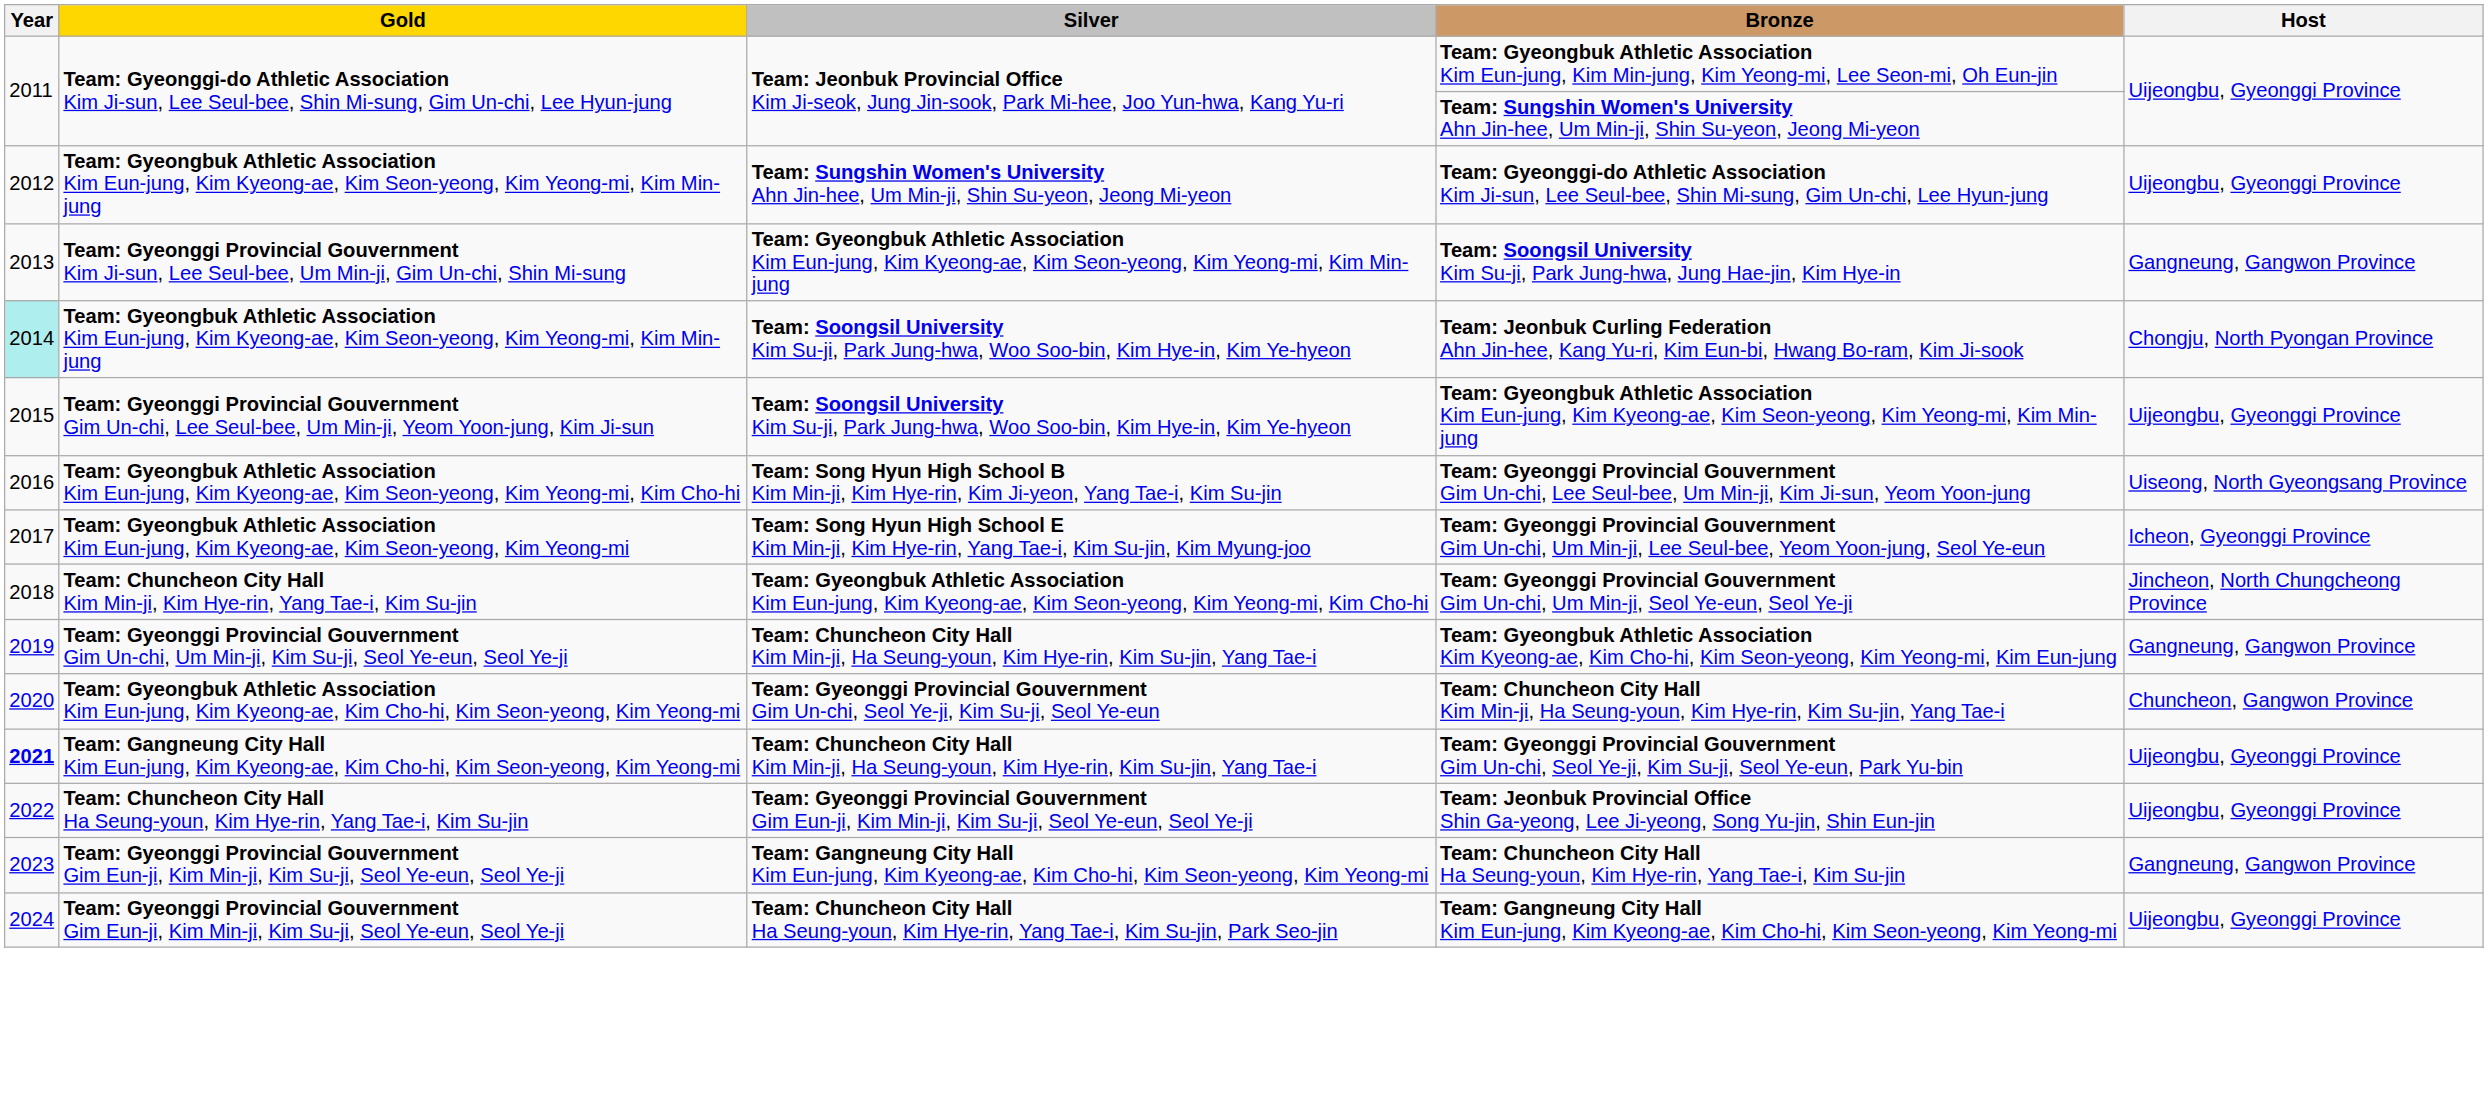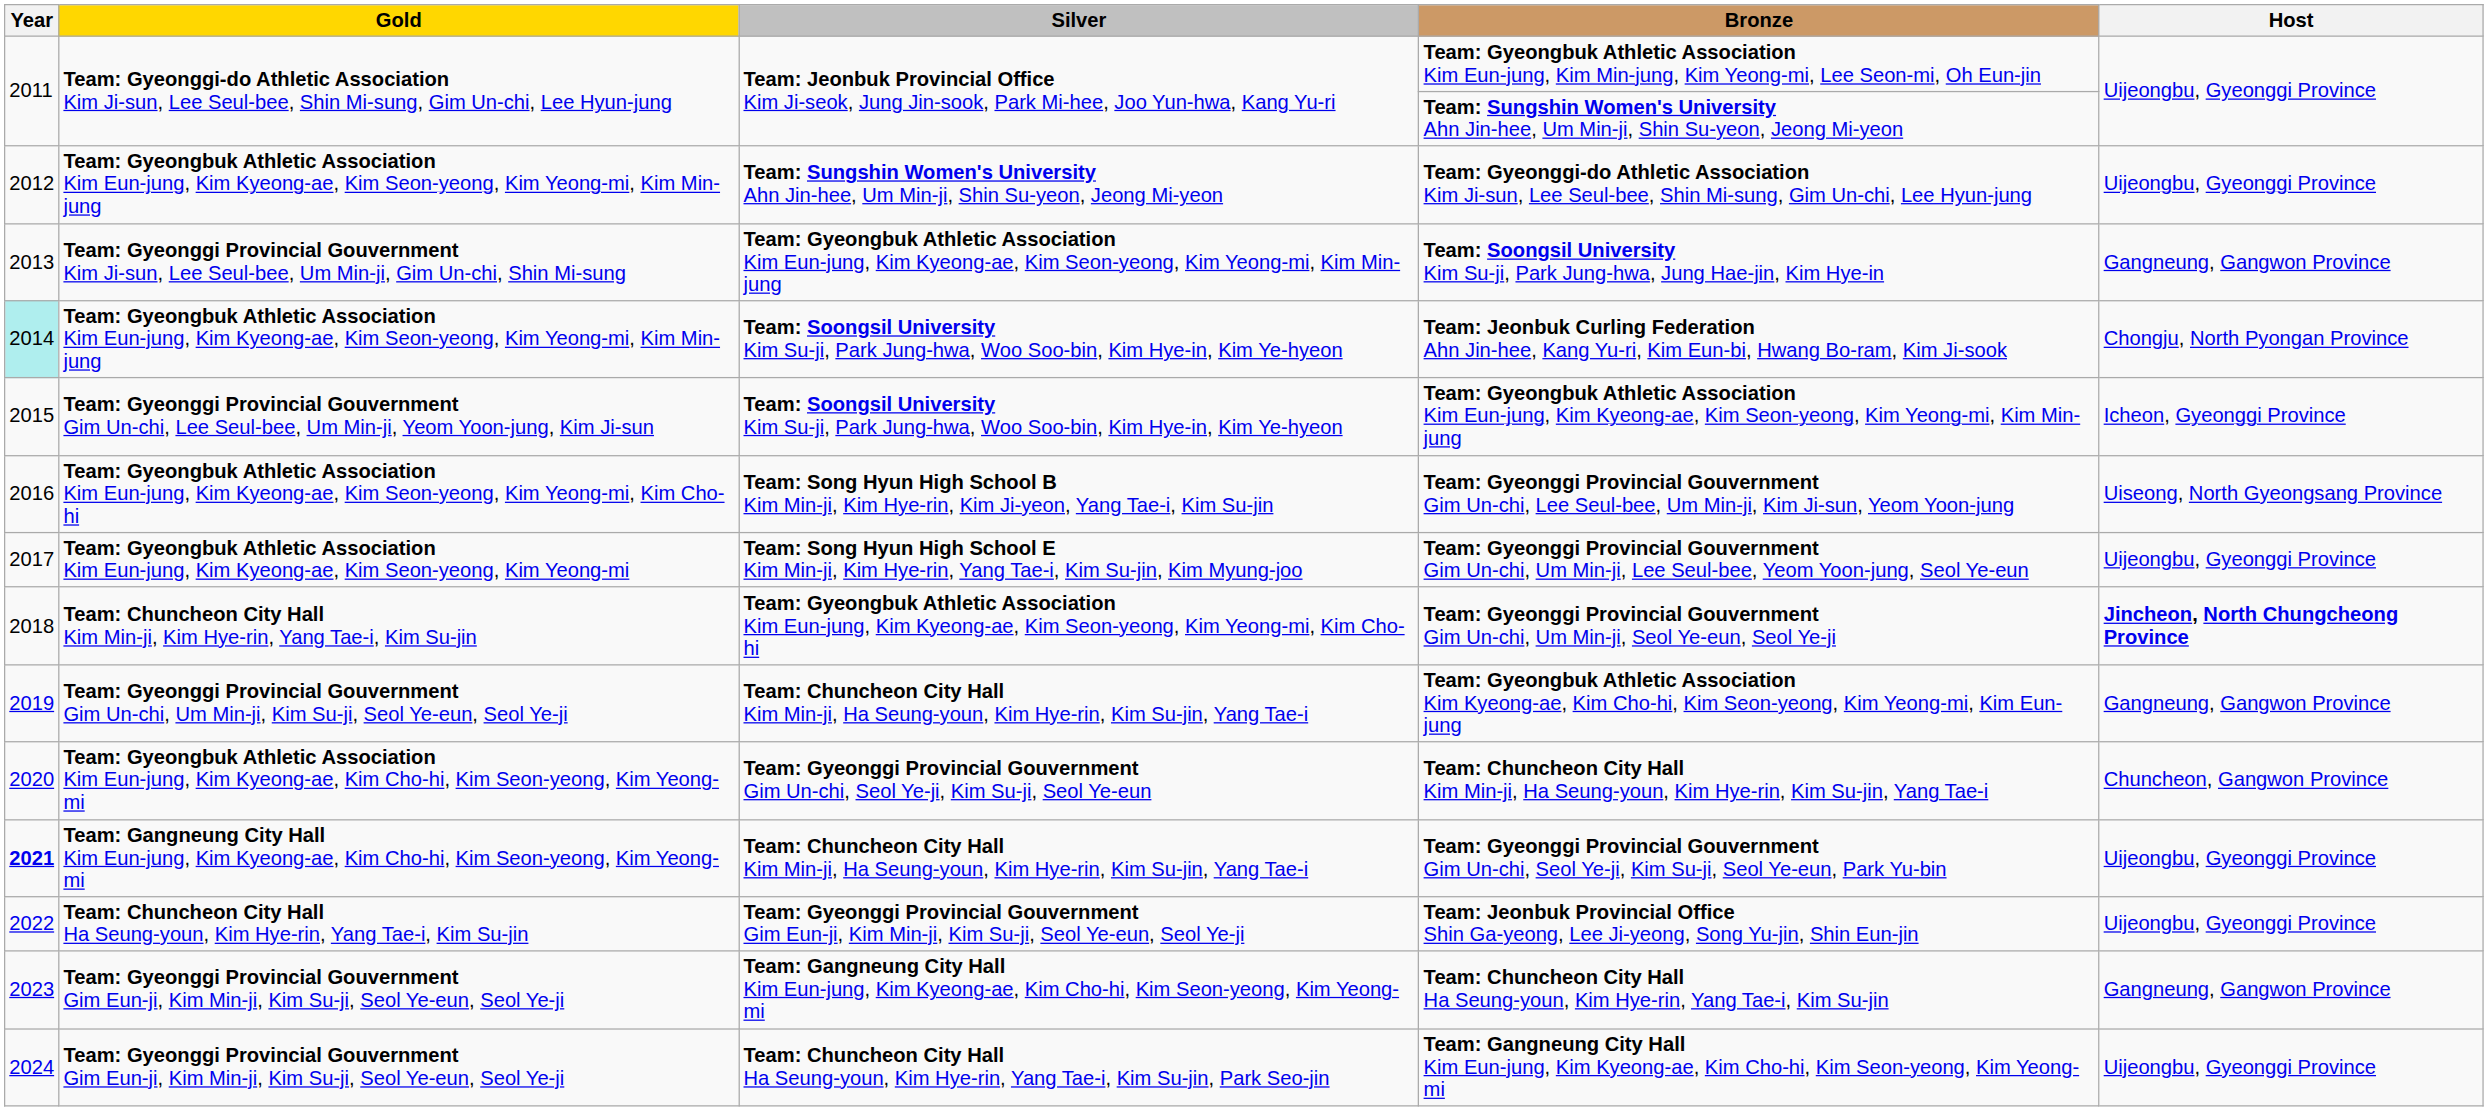(2265, 416) Uijeongbu, Gyeonggi Province -> (2225, 416) Icheon, Gyeonggi Province
(2249, 537) Icheon, Gyeonggi Province -> (2240, 559) Uijeongbu, Gyeonggi Province
(2265, 591) normal -> (2251, 625) bold
